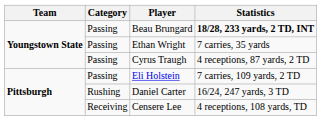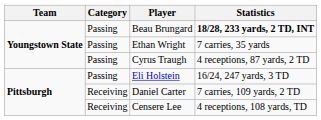(249, 76) 7 carries, 109 yards, 2 TD -> (243, 76) 16/24, 247 yards, 3 TD
(104, 91) Rushing -> (107, 91) Receiving
(243, 91) 16/24, 247 yards, 3 TD -> (249, 91) 7 carries, 109 yards, 2 TD
